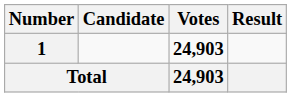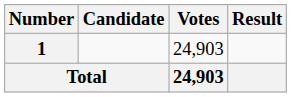(198, 48) bold -> (198, 48) normal
